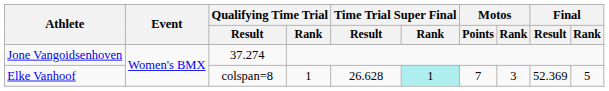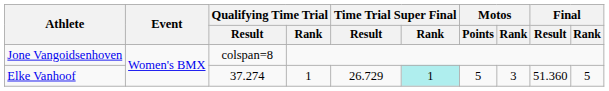(247, 55) 37.274 -> (247, 55) colspan=8
(247, 76) colspan=8 -> (247, 76) 37.274
(366, 76) 26.628 -> (366, 76) 26.729
(478, 76) 7 -> (478, 76) 5
(550, 76) 52.369 -> (550, 76) 51.360
